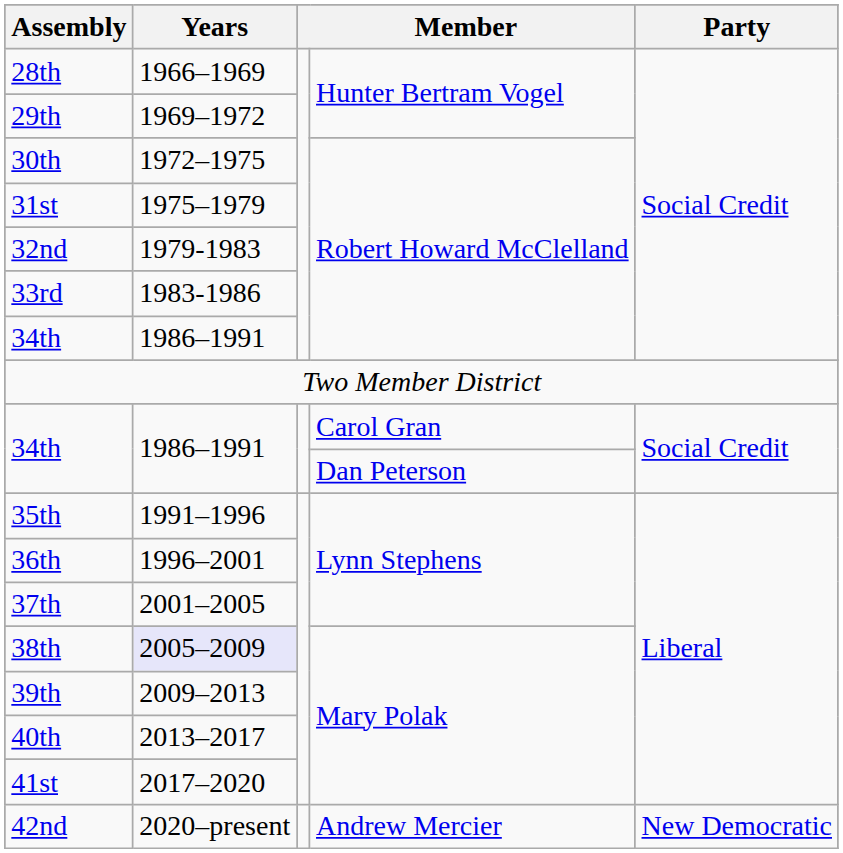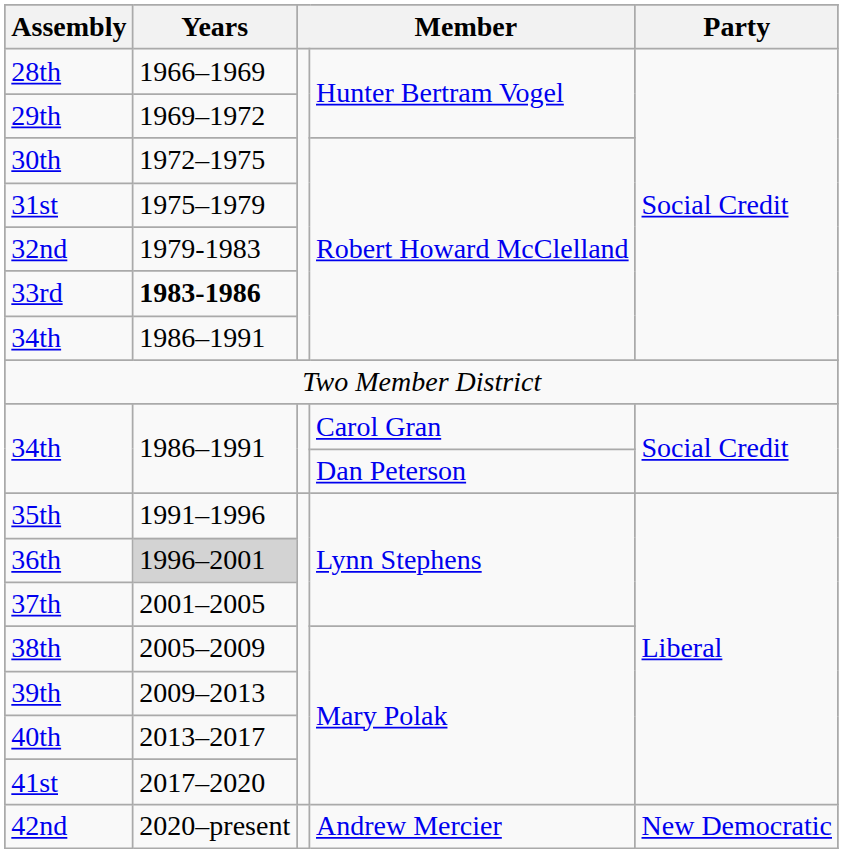(200, 293) normal -> (200, 293) bold
(202, 559) no background -> (202, 559) lightgrey background
(202, 648) lavender background -> (202, 648) no background
